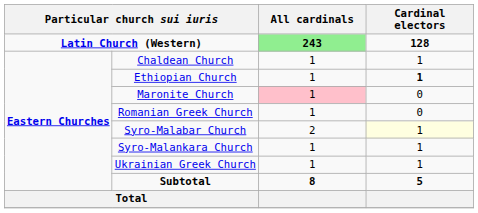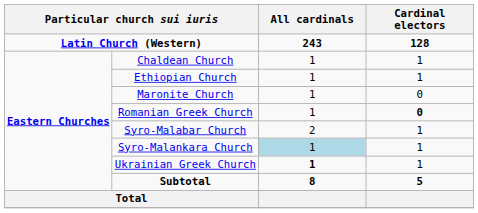(312, 43) lightgreen background -> (312, 43) no background
(420, 78) bold -> (420, 78) normal
(312, 95) pink background -> (312, 95) no background
(420, 112) normal -> (420, 112) bold
(420, 130) lightyellow background -> (420, 130) no background
(312, 147) no background -> (312, 147) lightblue background
(312, 164) normal -> (312, 164) bold
